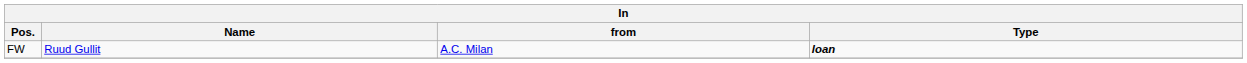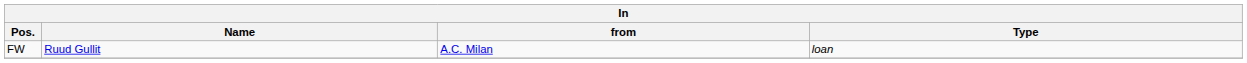(823, 50) bold -> (823, 50) normal
